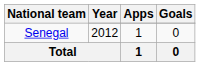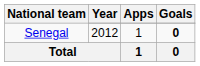(176, 33) normal -> (176, 33) bold
